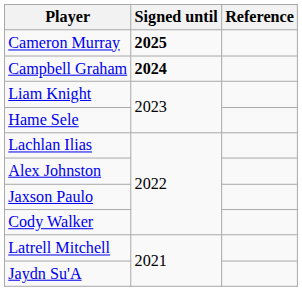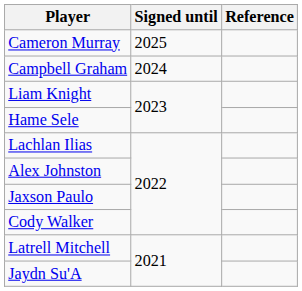(151, 42) bold -> (151, 42) normal
(151, 68) bold -> (151, 68) normal
